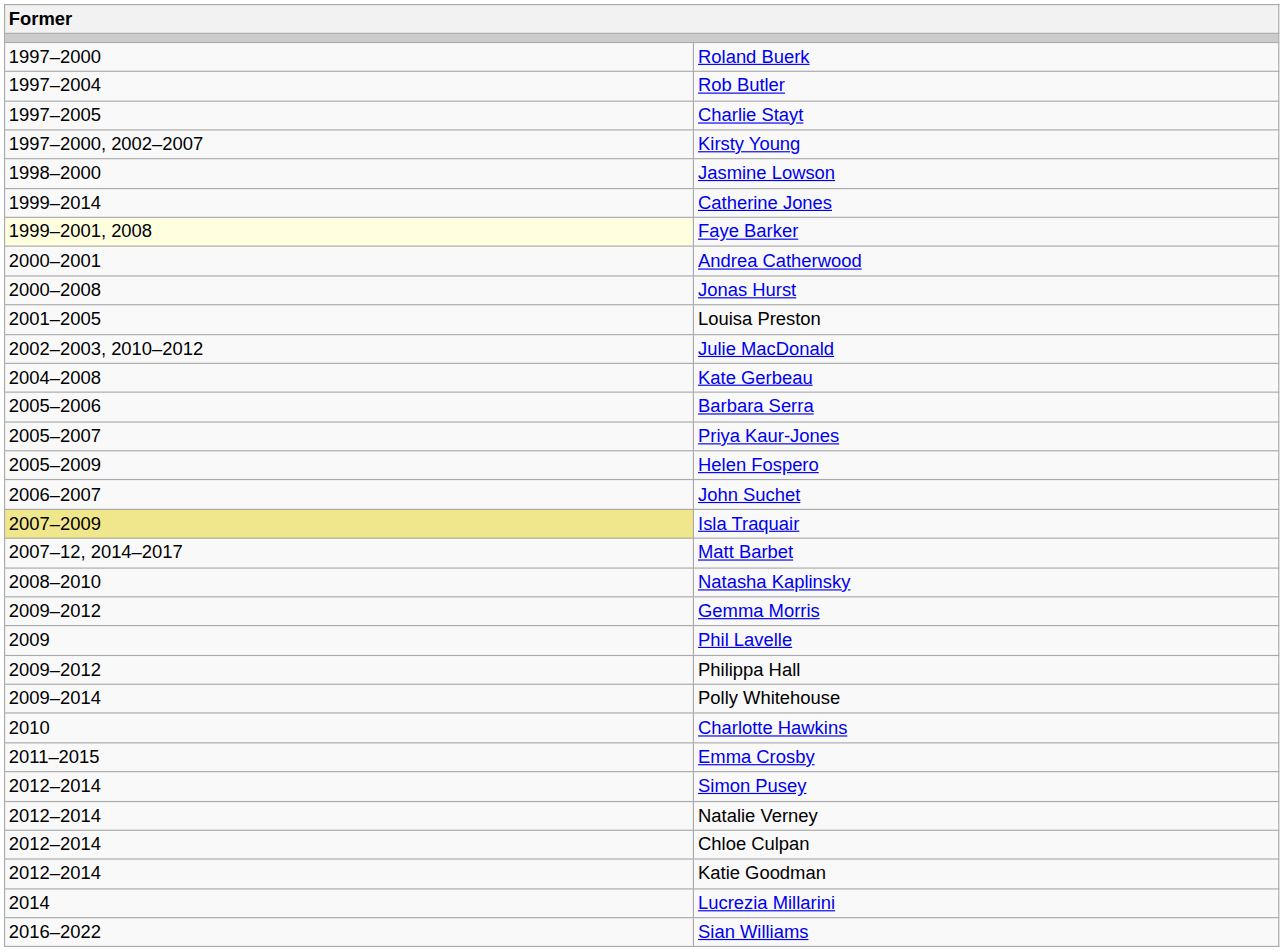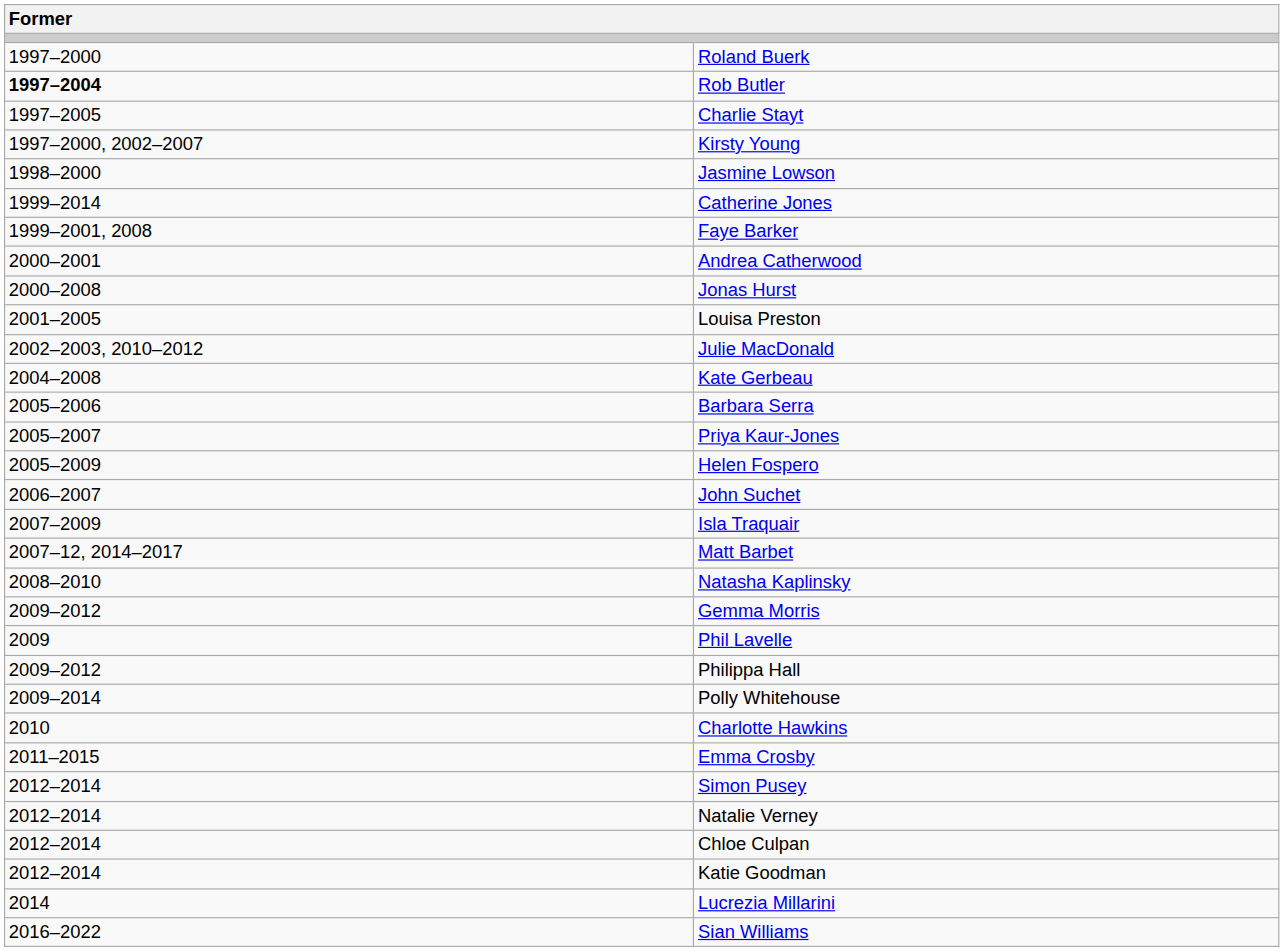(55, 85) normal -> (55, 85) bold
(80, 231) lightyellow background -> (80, 231) no background
(55, 523) khaki background -> (55, 523) no background
